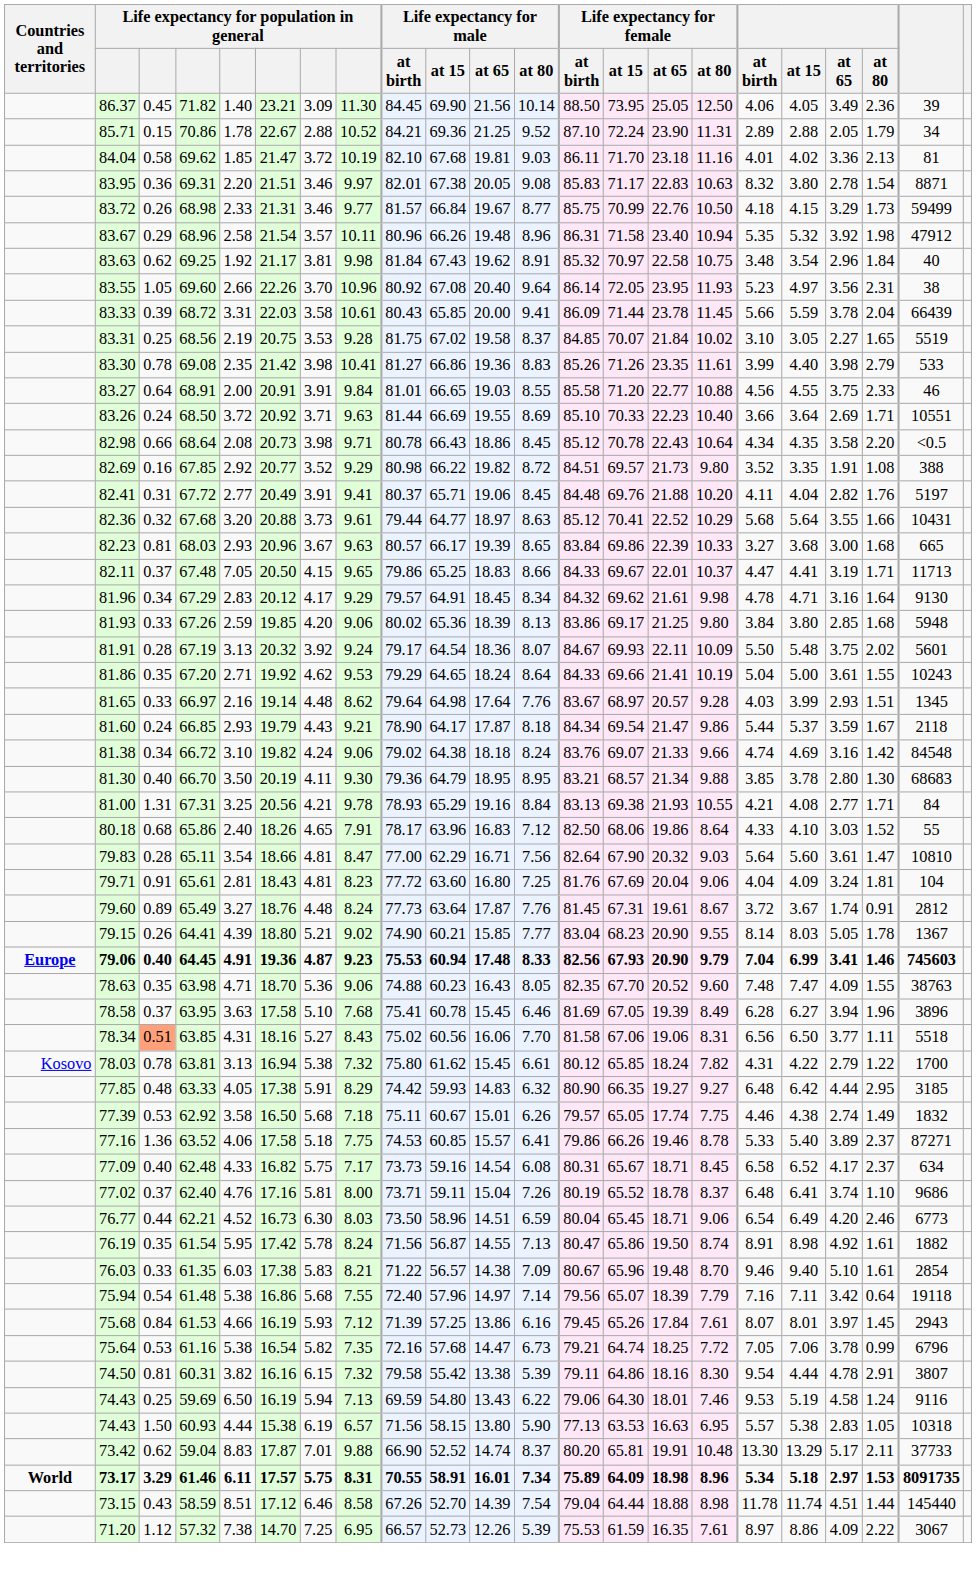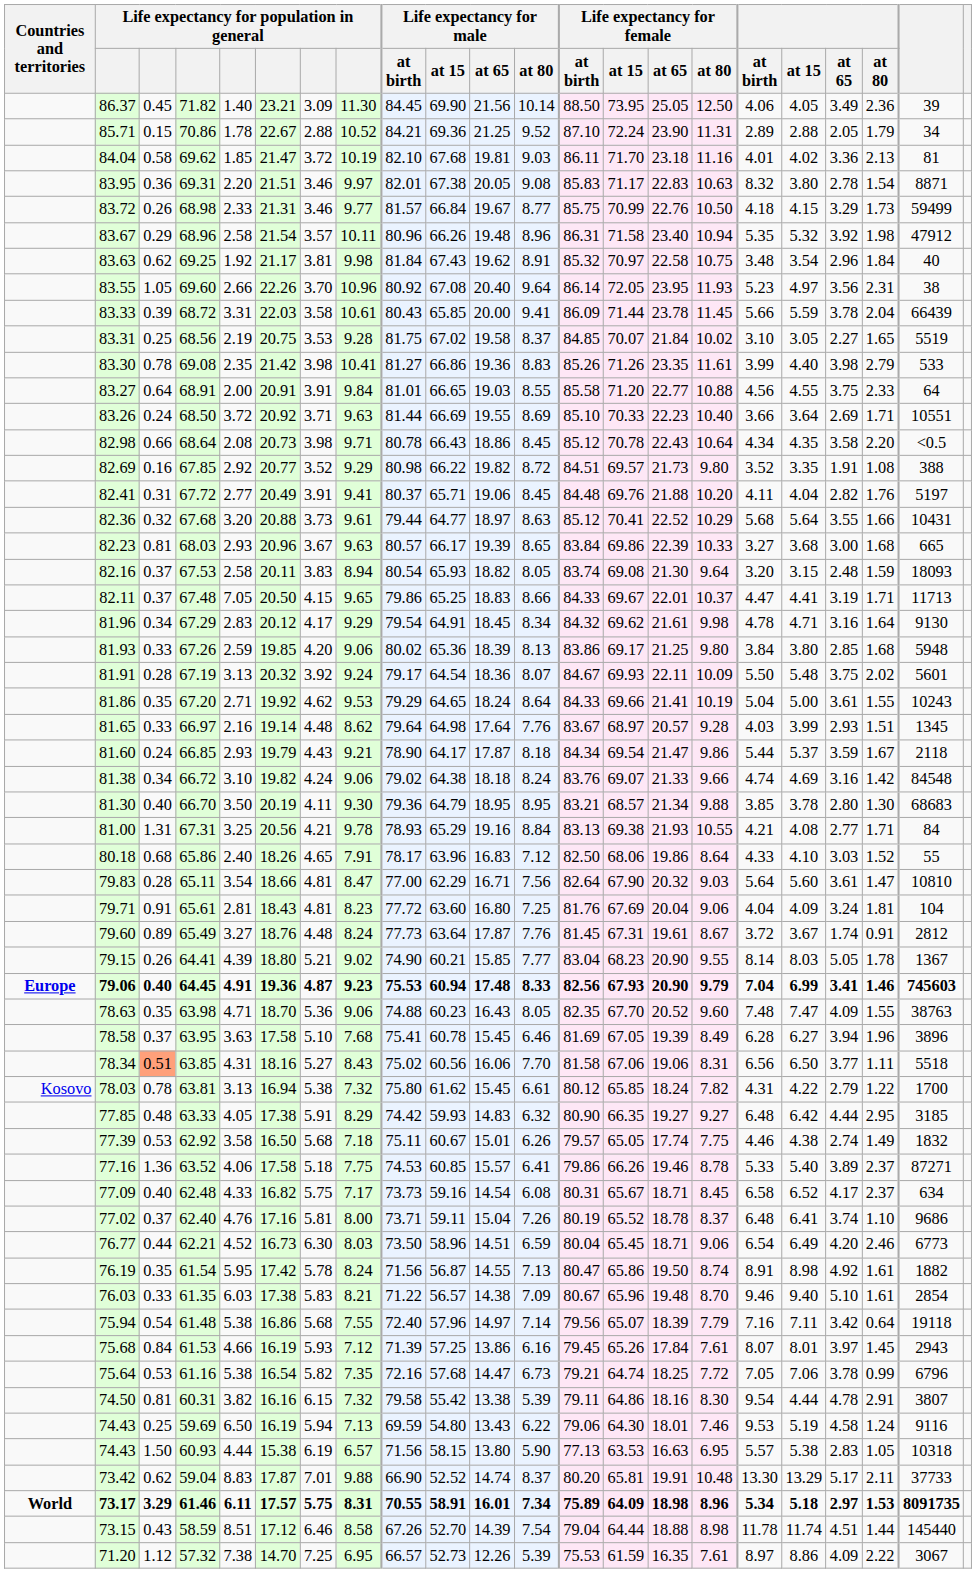(931, 390) 46 -> (931, 390) 64
+ row: (198, 571)
(404, 597) 79.57 -> (404, 623) 79.54
